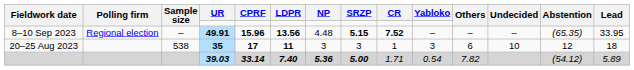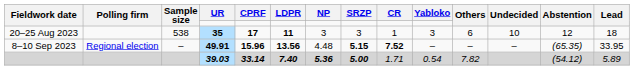rows swapped: (44, 32) <-> (44, 46)
